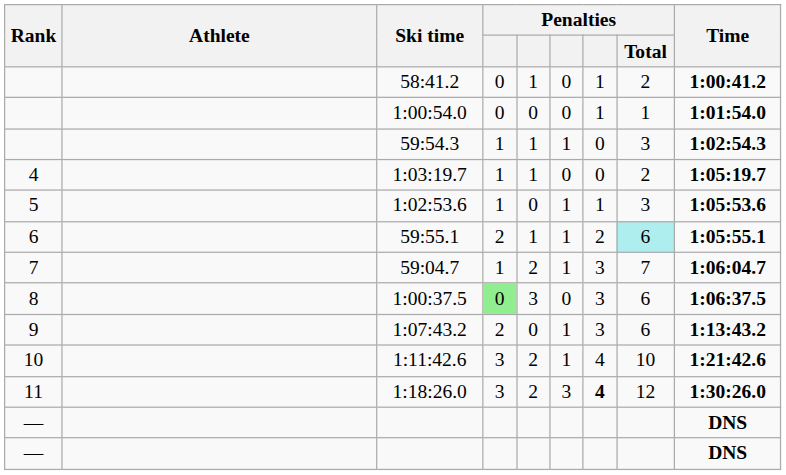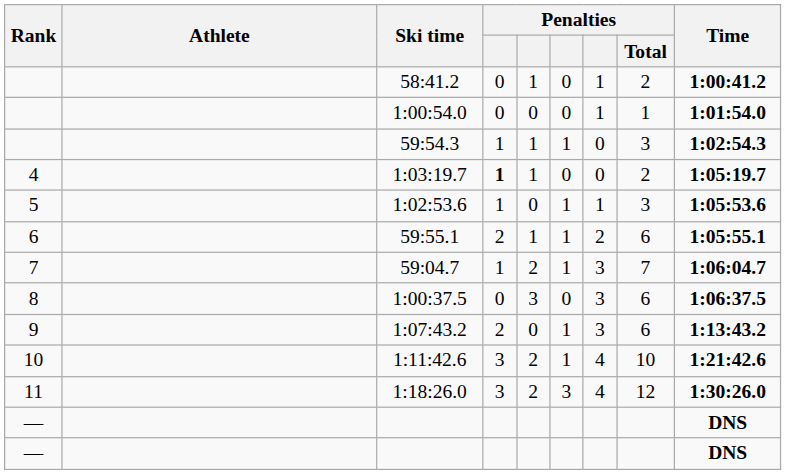(500, 174) normal -> (500, 174) bold
(645, 236) paleturquoise background -> (645, 236) no background
(500, 298) lightgreen background -> (500, 298) no background
(600, 391) bold -> (600, 391) normal
